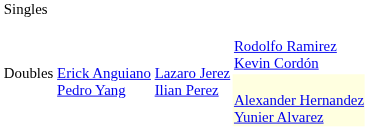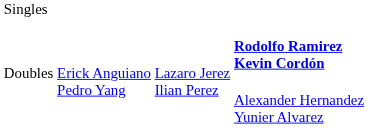(285, 54) normal -> (288, 54) bold
(299, 108) lightyellow background -> (299, 108) no background
